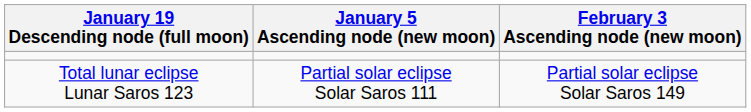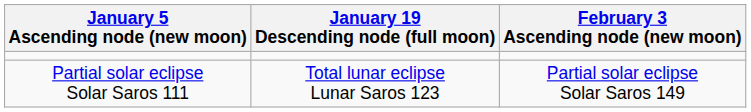columns swapped: (376, 28) <-> (129, 28)
